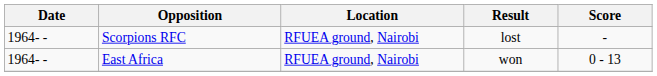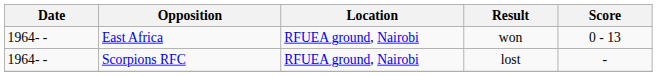rows swapped: (144, 37) <-> (132, 59)
